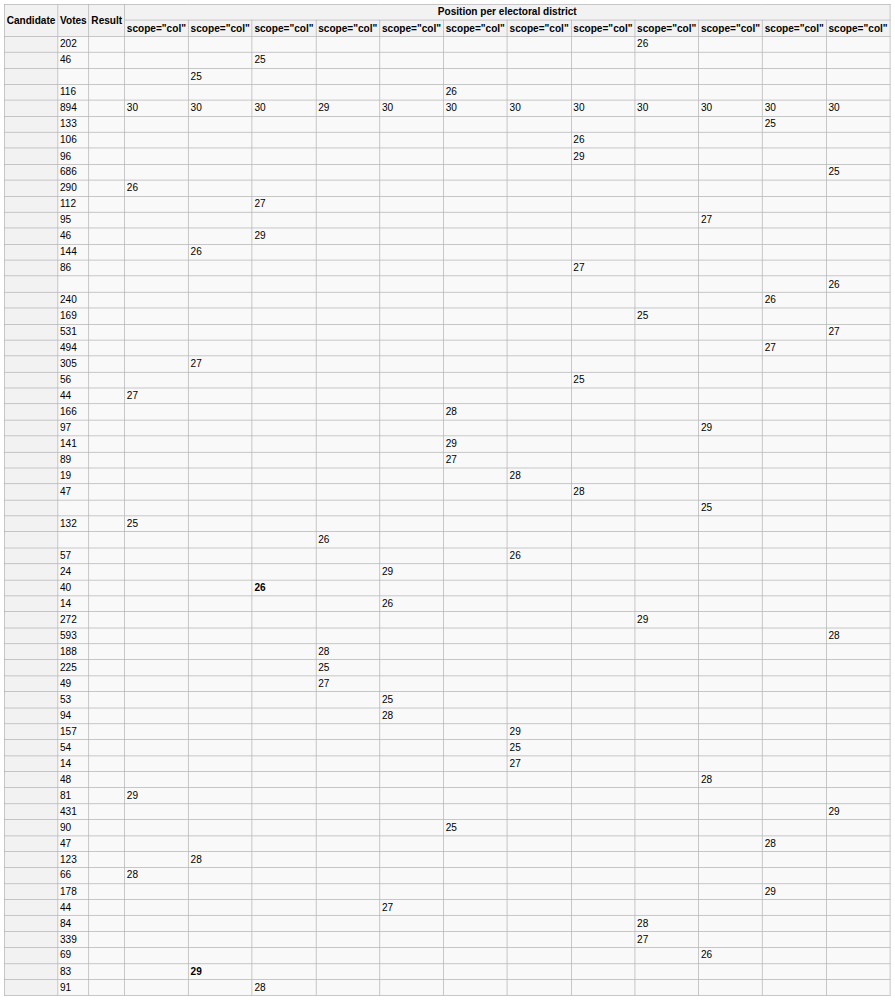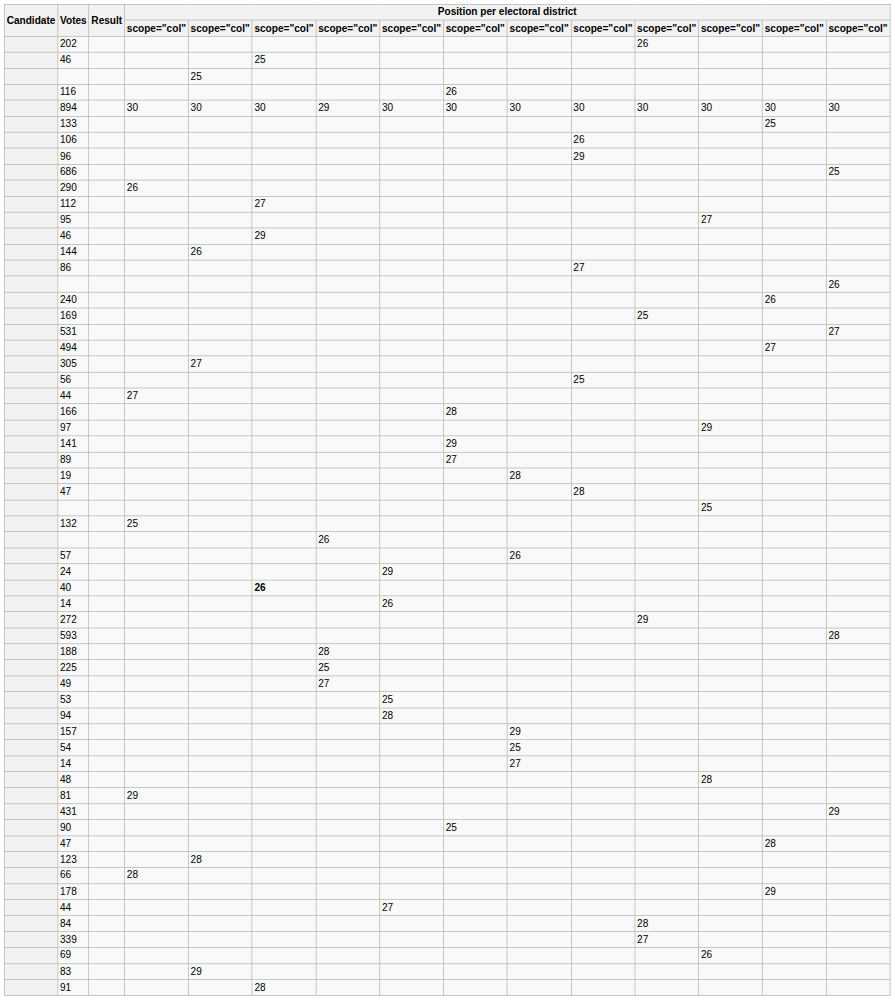(196, 971) bold -> (196, 971) normal
